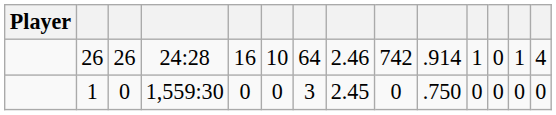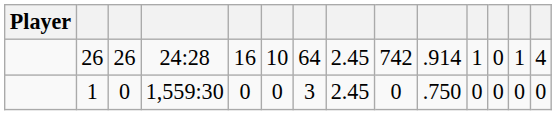(350, 57) 2.46 -> (350, 57) 2.45
